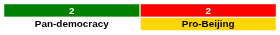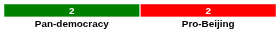(208, 24) gold background -> (208, 24) no background
